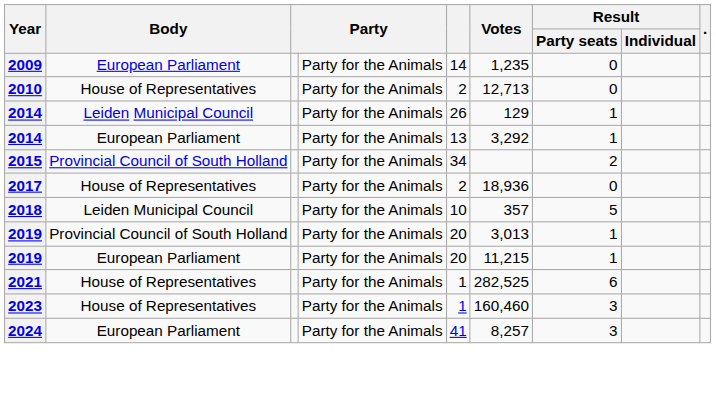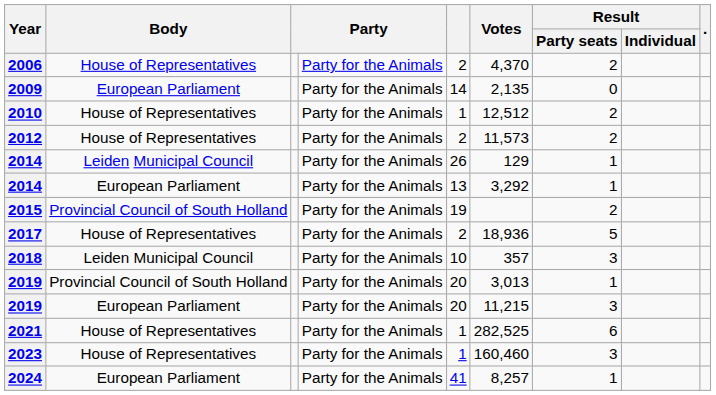+ row: (25, 65)
(510, 65) 1,235 -> (510, 89) 2,135
(462, 89) 2 -> (462, 113) 1
(506, 89) 12,713 -> (506, 113) 12,512
(613, 89) 0 -> (613, 113) 2
+ row: (25, 138)
(458, 162) 34 -> (458, 210) 19
(613, 186) 0 -> (613, 234) 5
(613, 210) 5 -> (613, 258) 3
(613, 258) 1 -> (613, 306) 3
(613, 330) 3 -> (613, 379) 1
